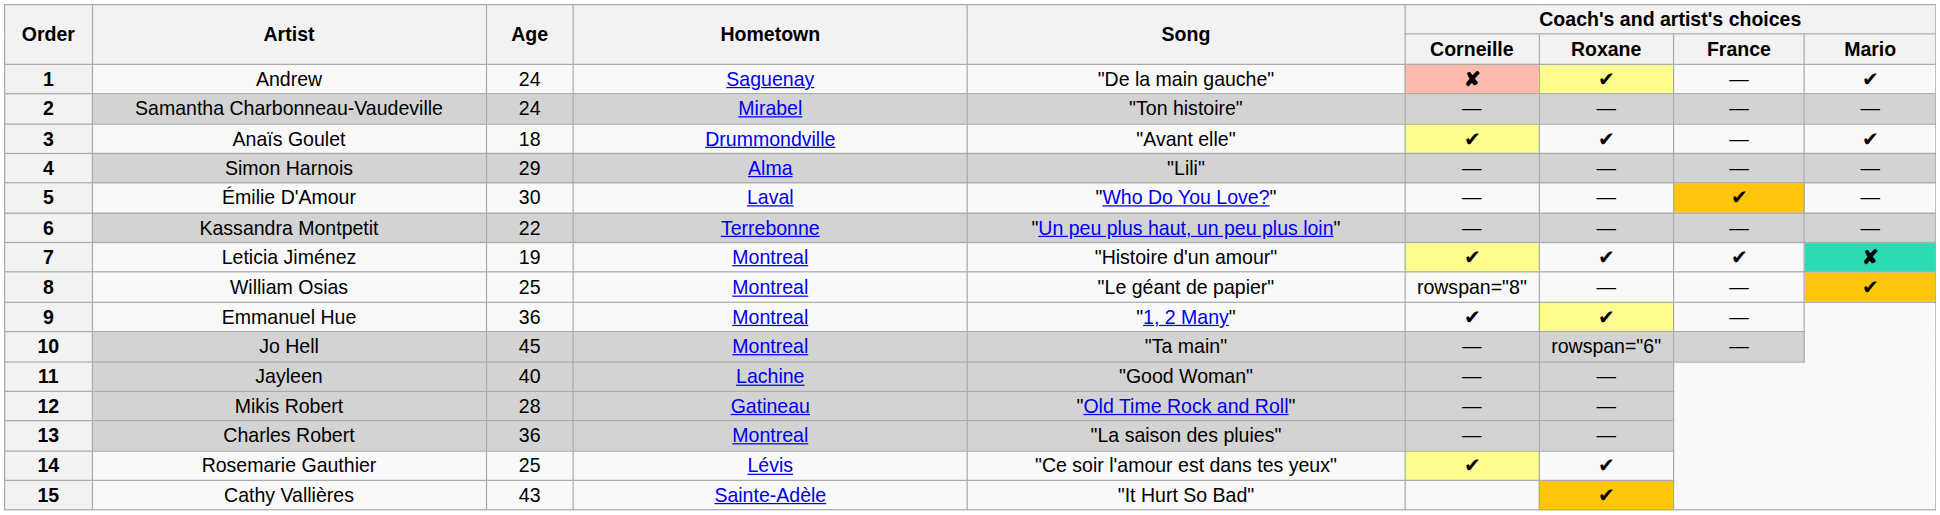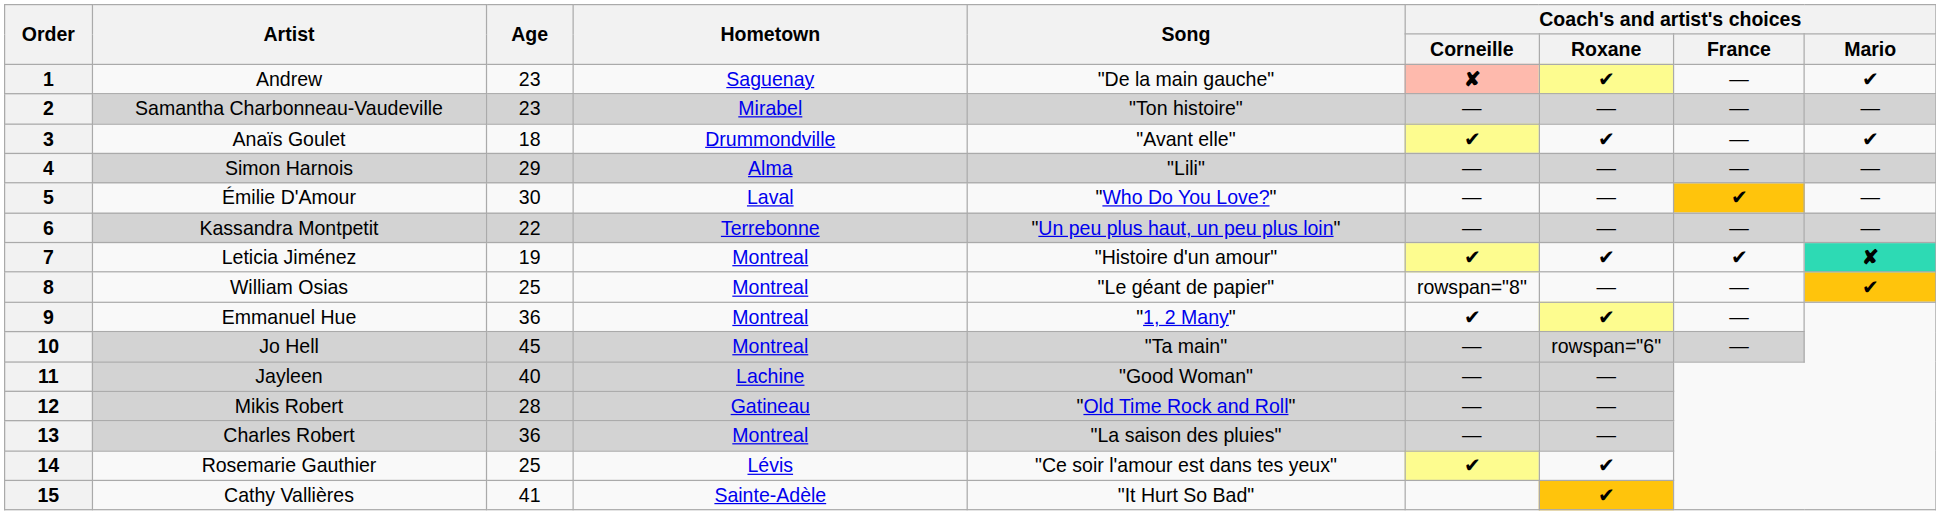(530, 79) 24 -> (530, 79) 23
(530, 109) 24 -> (530, 109) 23
(530, 495) 43 -> (530, 495) 41
